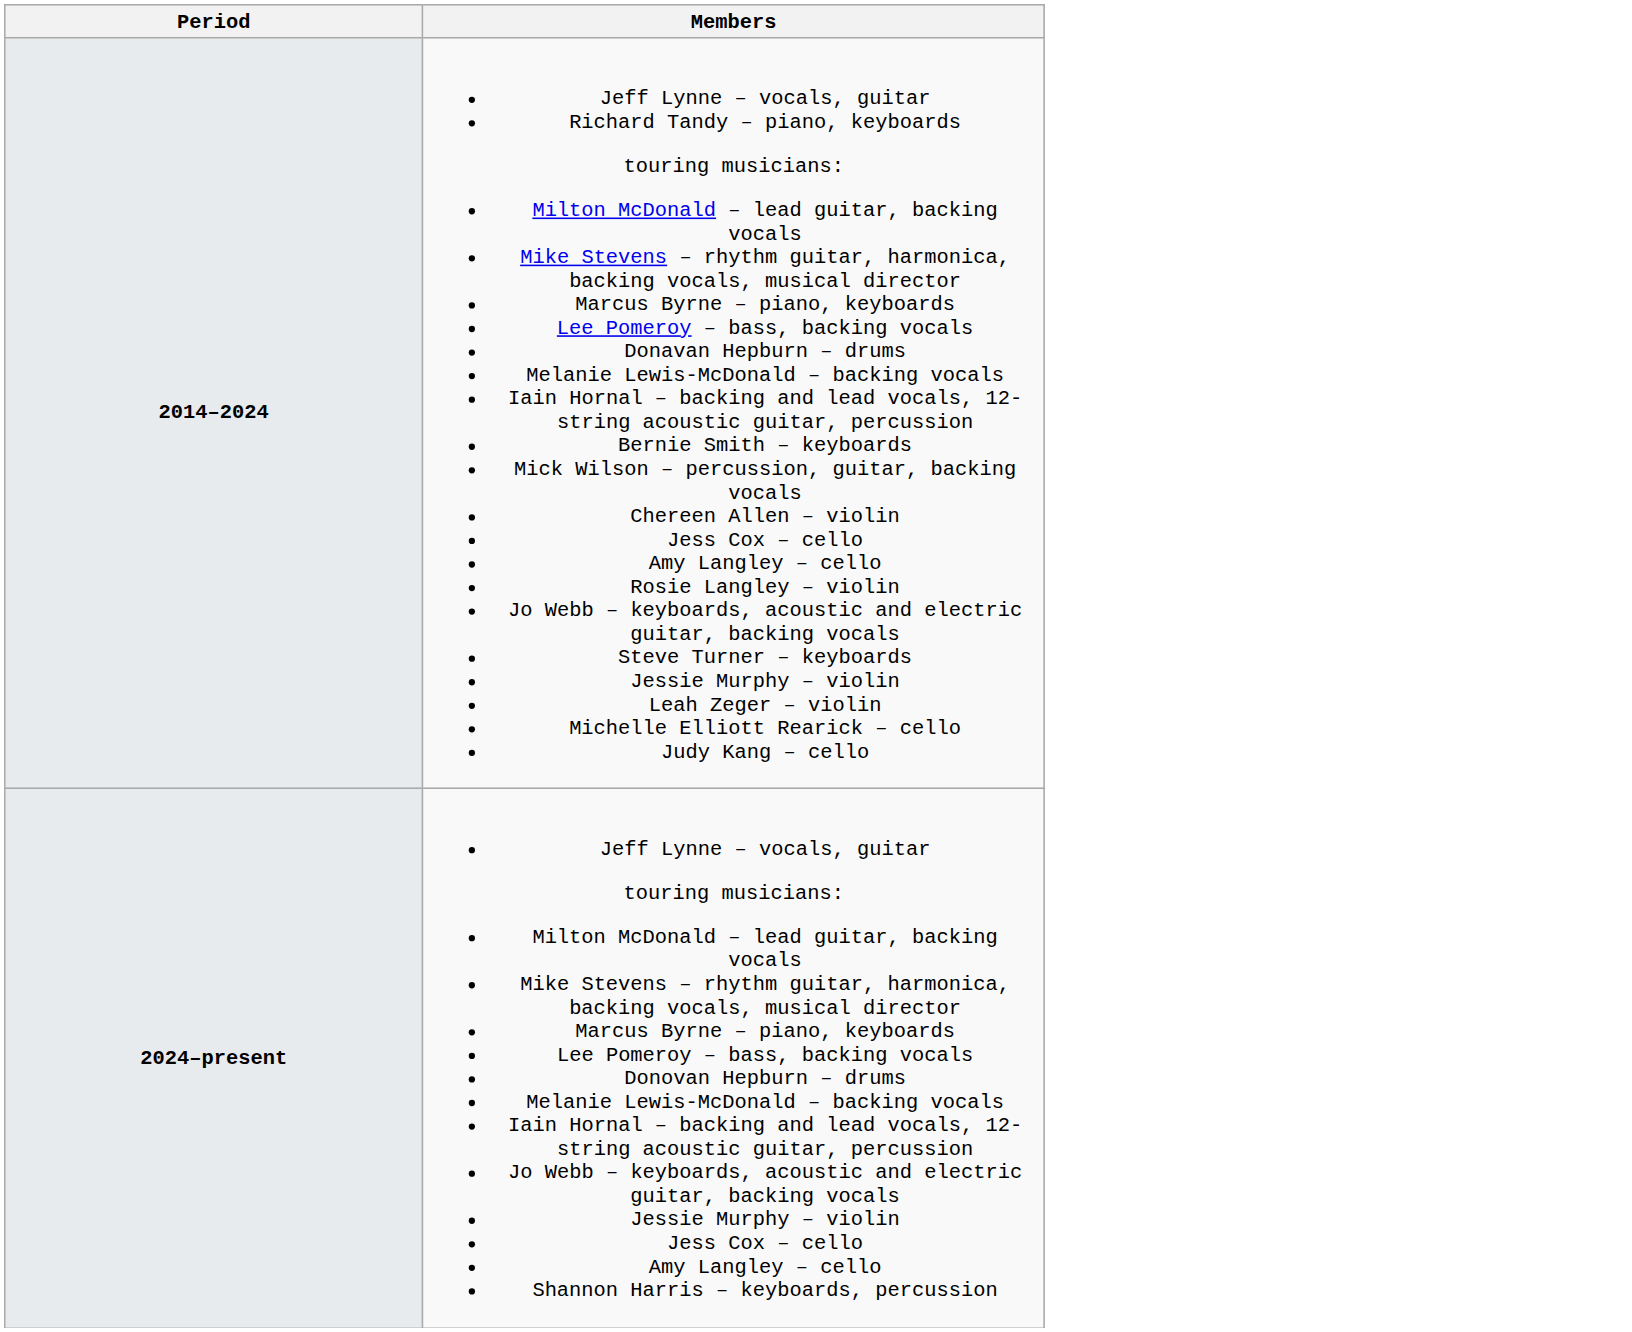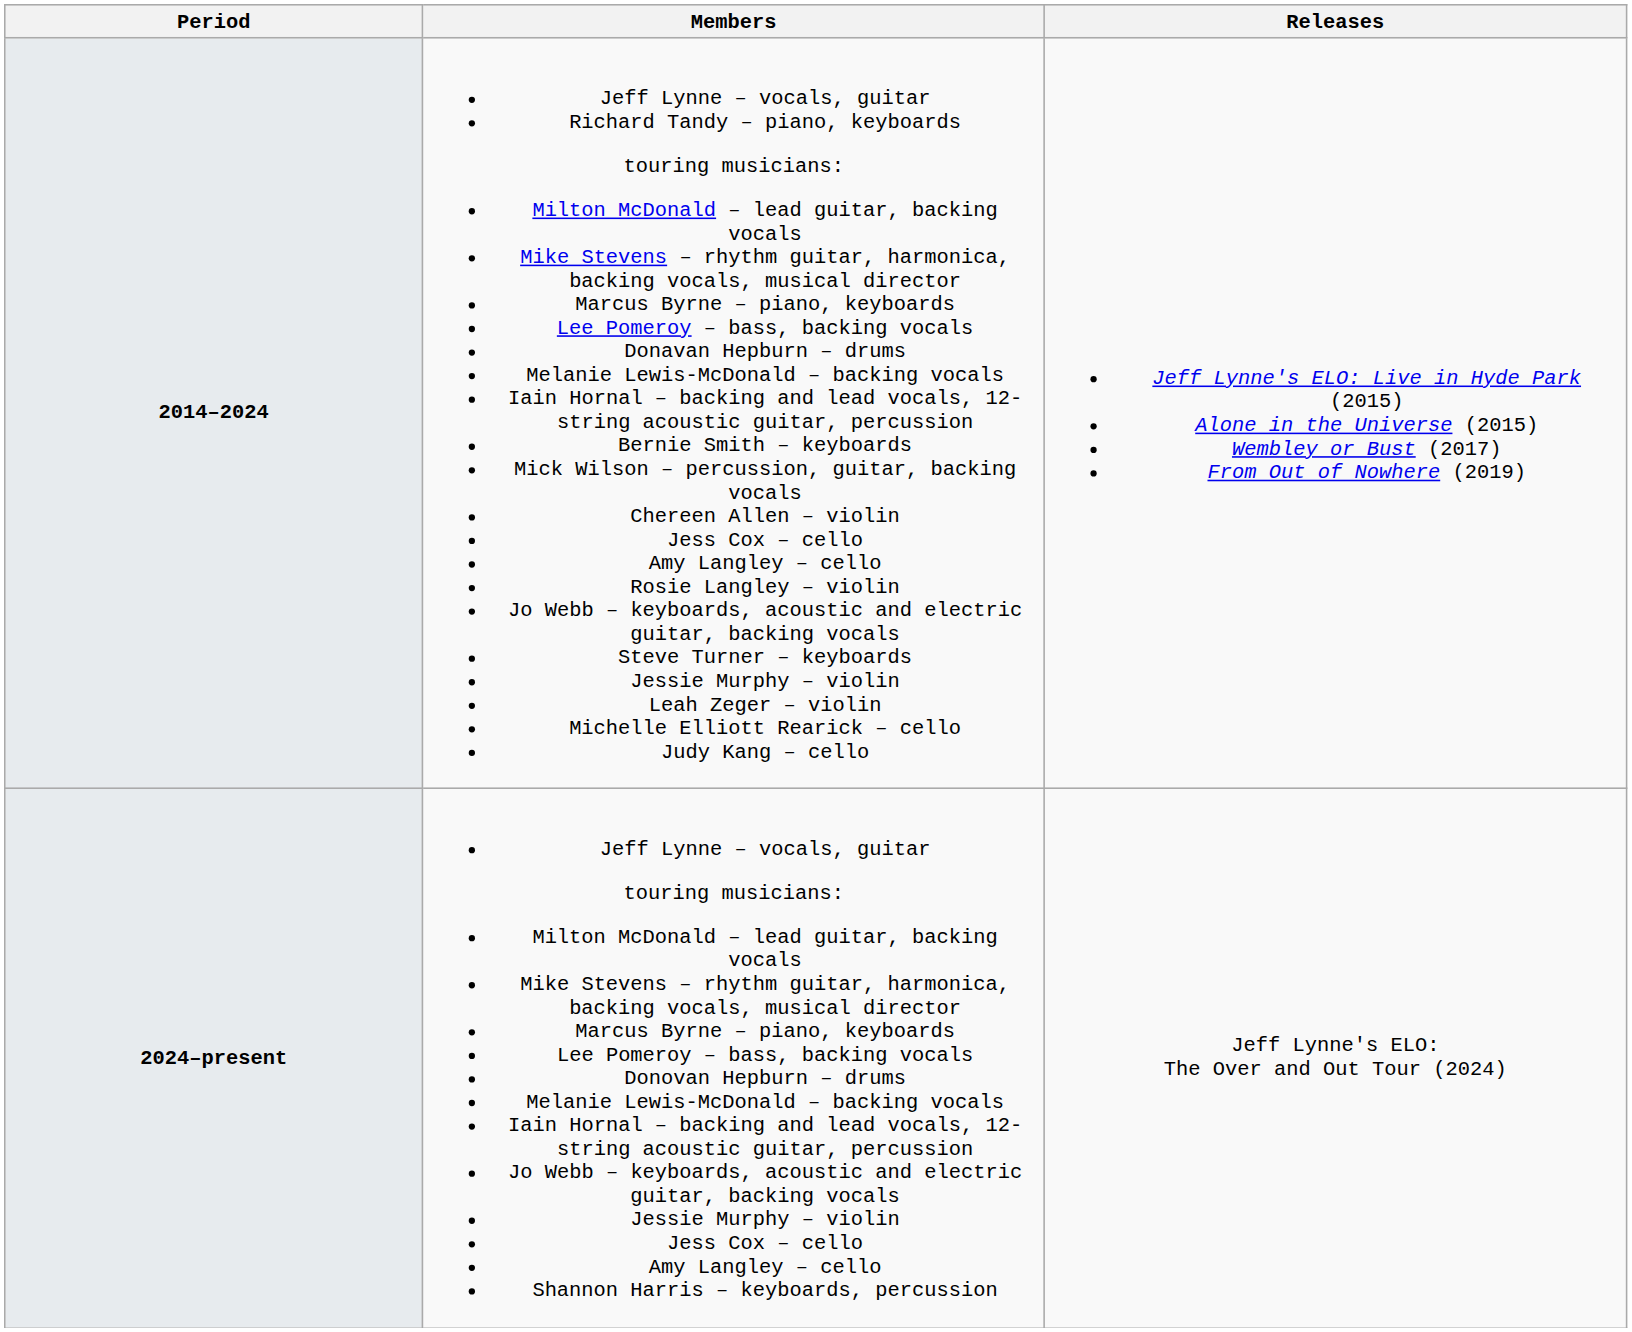+ column: (1335, 21)
